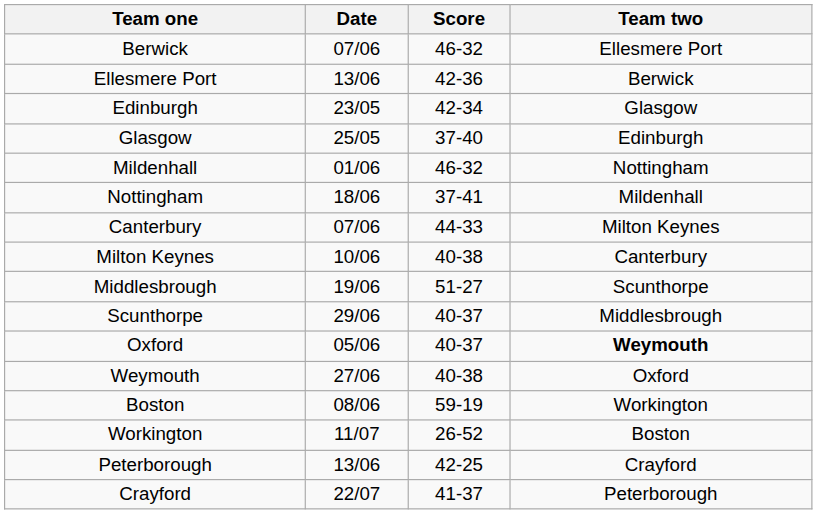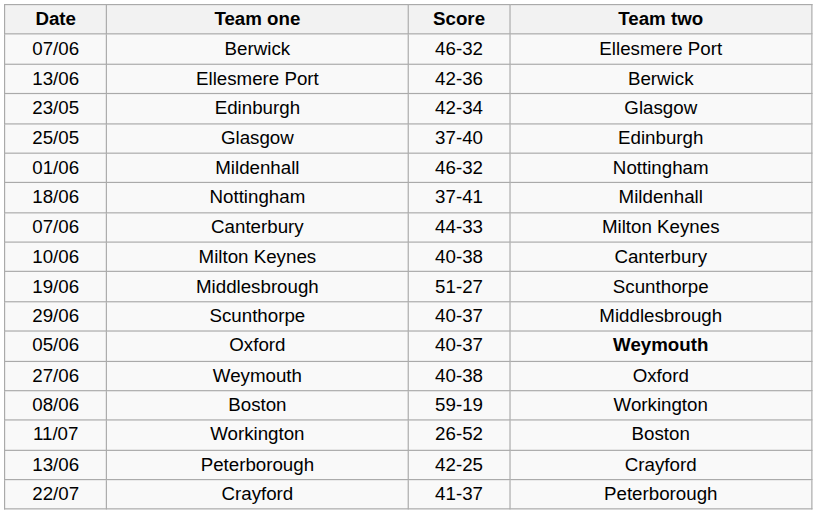columns swapped: (357, 19) <-> (155, 19)
